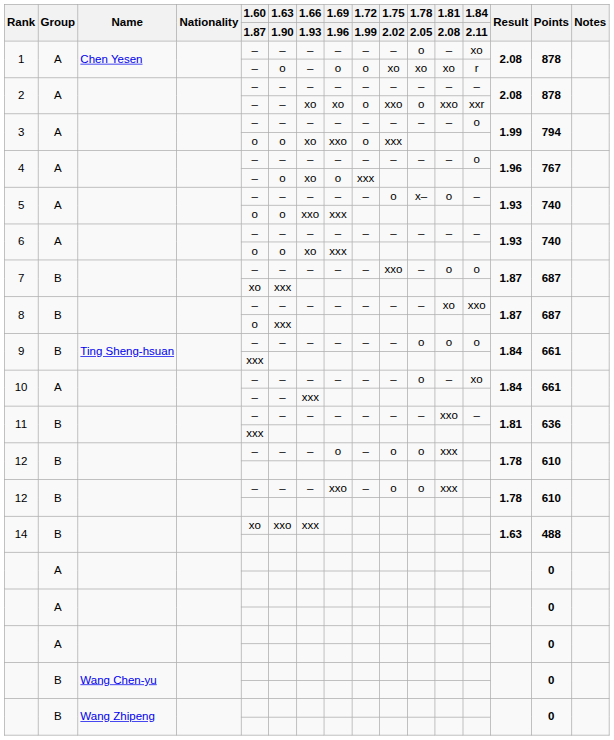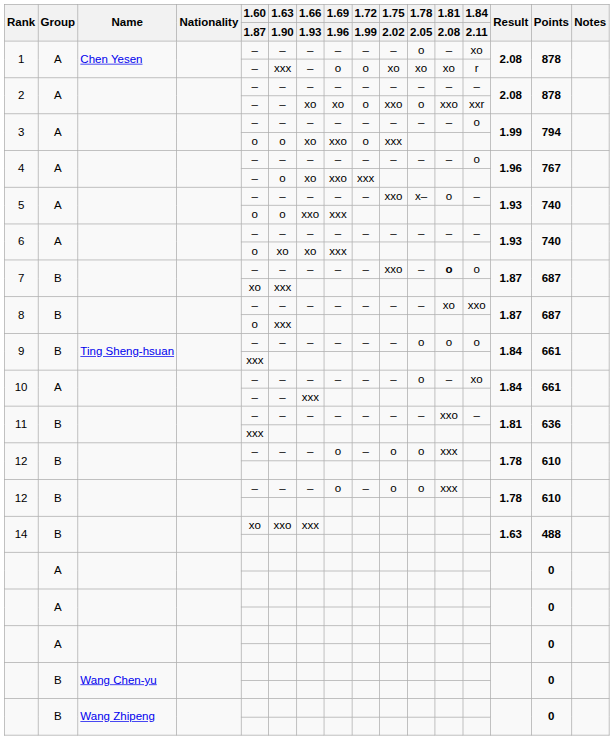(283, 68) o -> (283, 68) xxx
(338, 178) o -> (338, 178) xxo
(393, 196) o -> (393, 196) xxo
(283, 251) o -> (283, 251) xo
(449, 269) normal -> (449, 269) bold
(338, 488) xxo -> (338, 488) o
